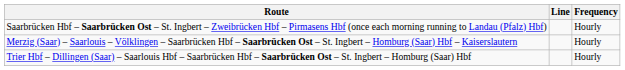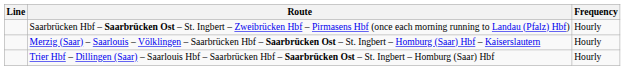columns swapped: (560, 12) <-> (277, 12)
